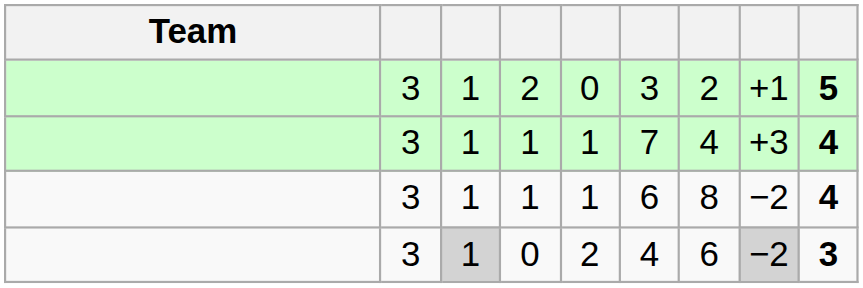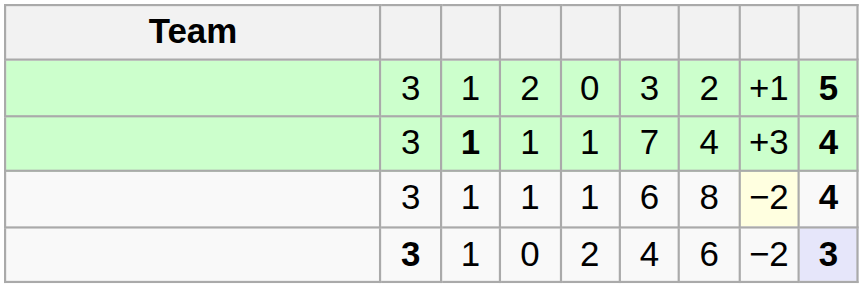(470, 142) normal -> (470, 142) bold
(769, 198) no background -> (769, 198) lightyellow background
(411, 253) normal -> (411, 253) bold
(470, 253) lightgrey background -> (470, 253) no background
(769, 253) lightgrey background -> (769, 253) no background
(828, 253) no background -> (828, 253) lavender background
